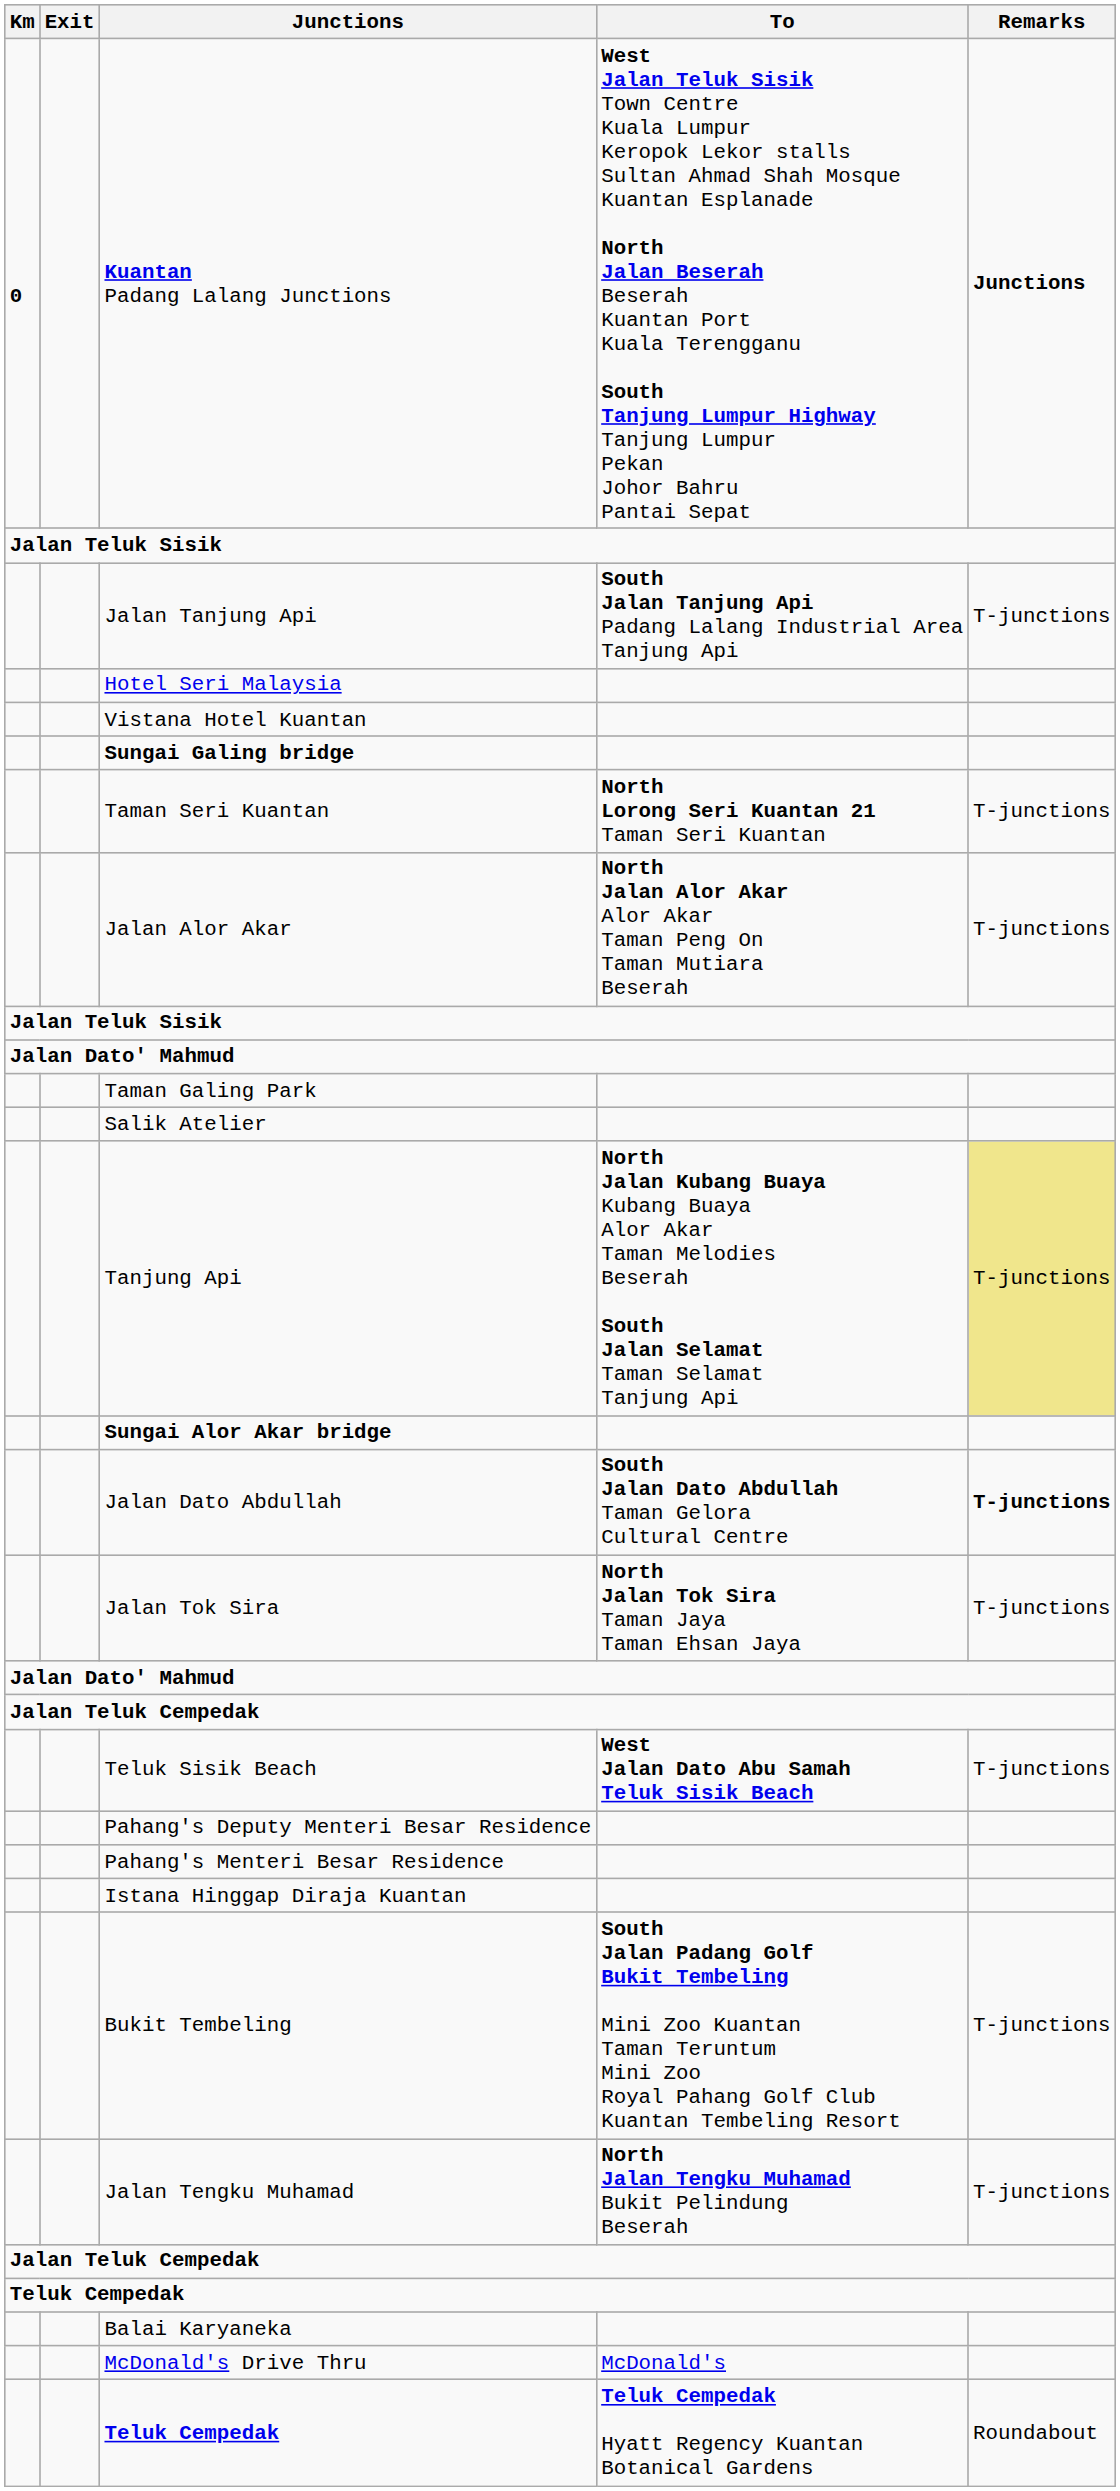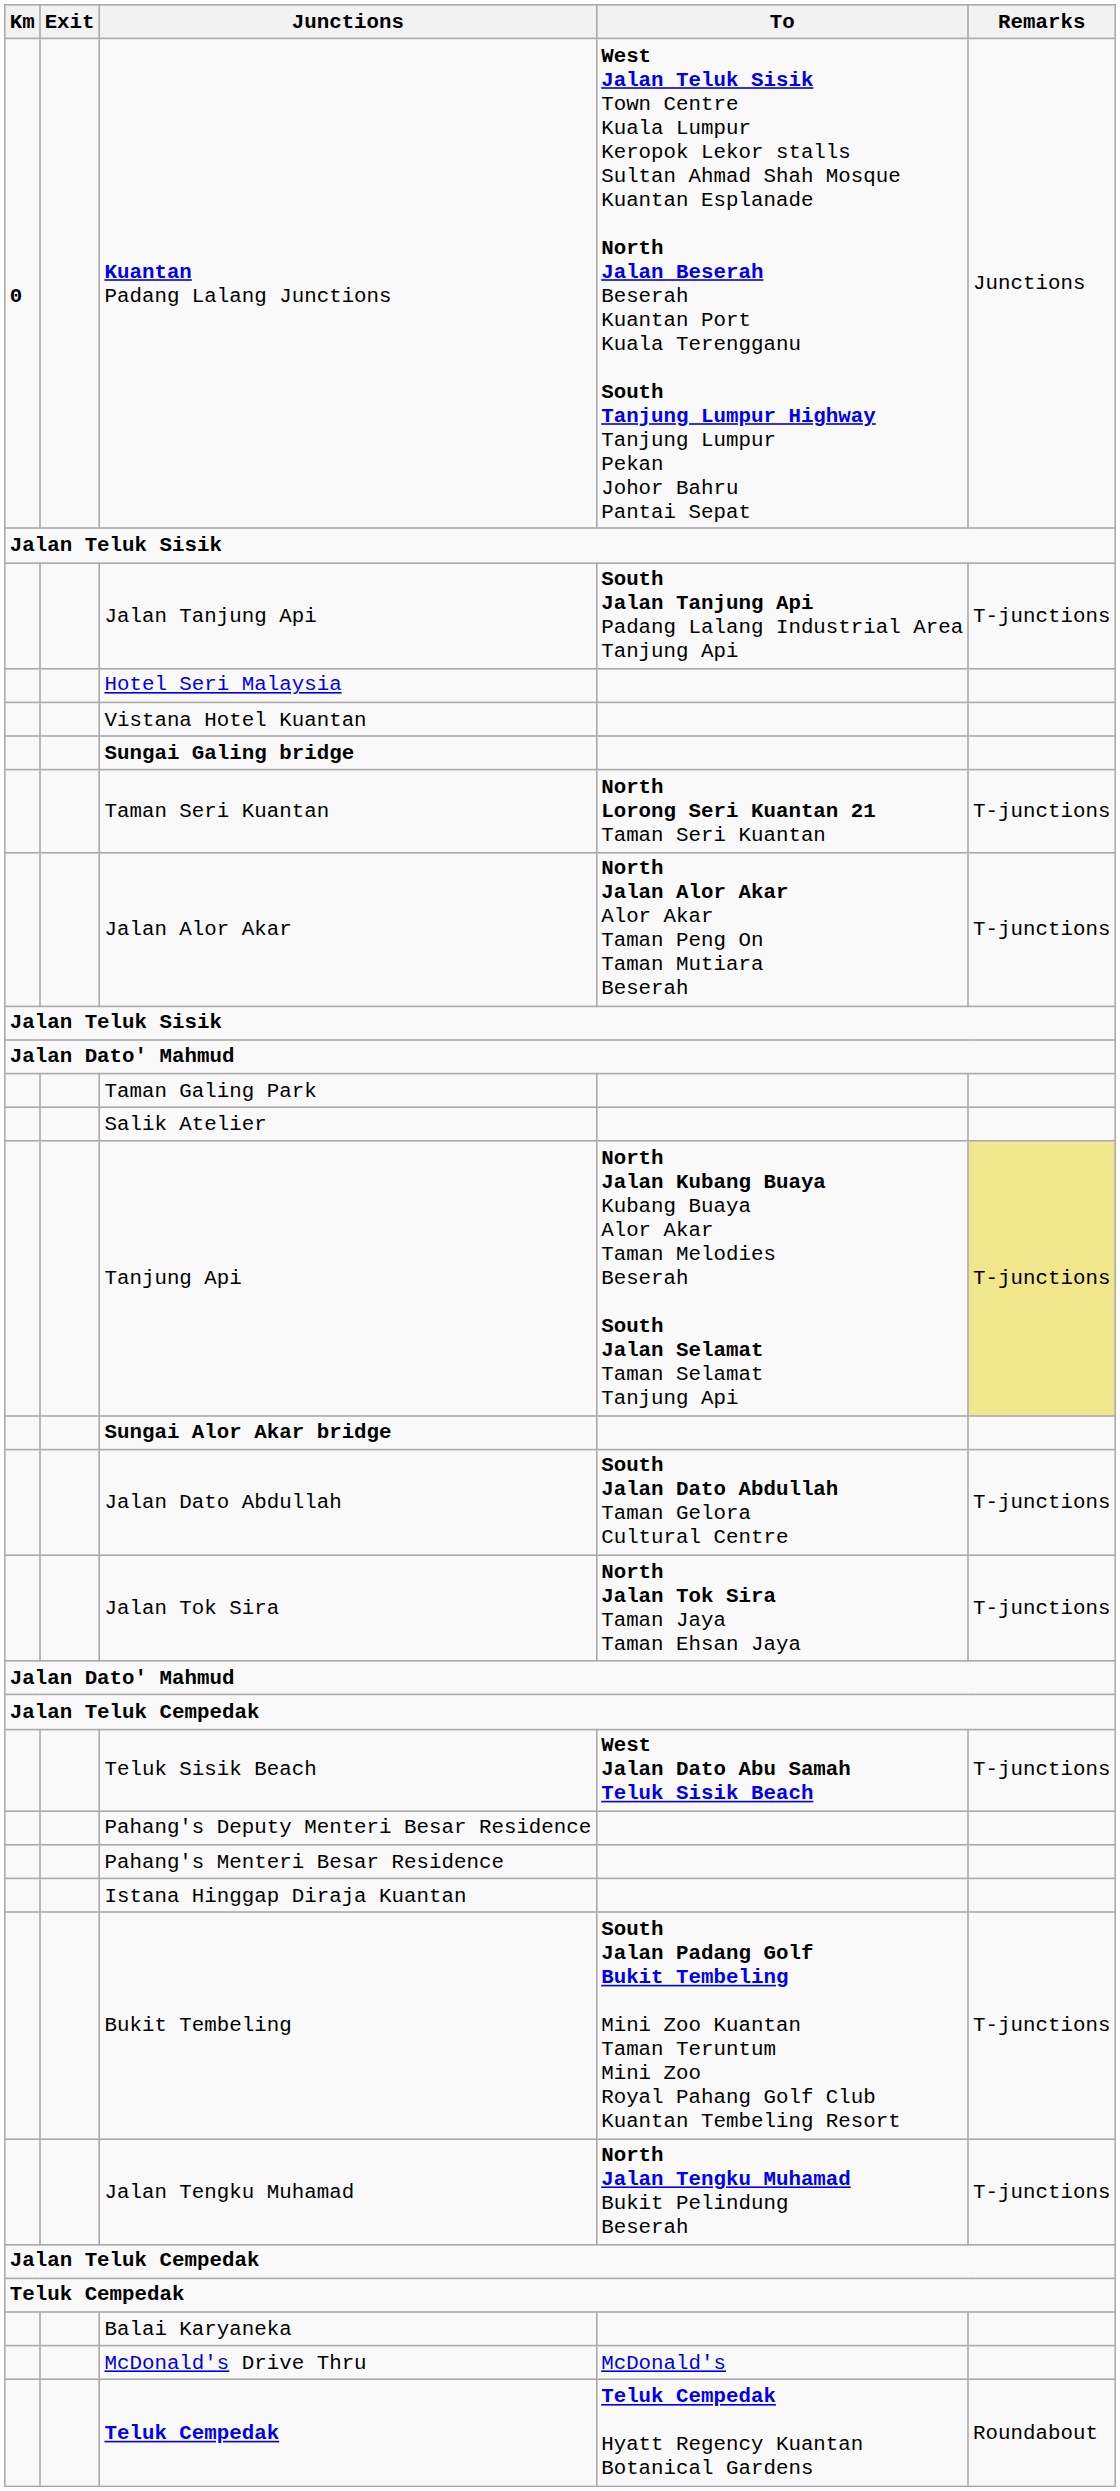(1029, 284) bold -> (1029, 284) normal
(1042, 1502) bold -> (1042, 1502) normal
